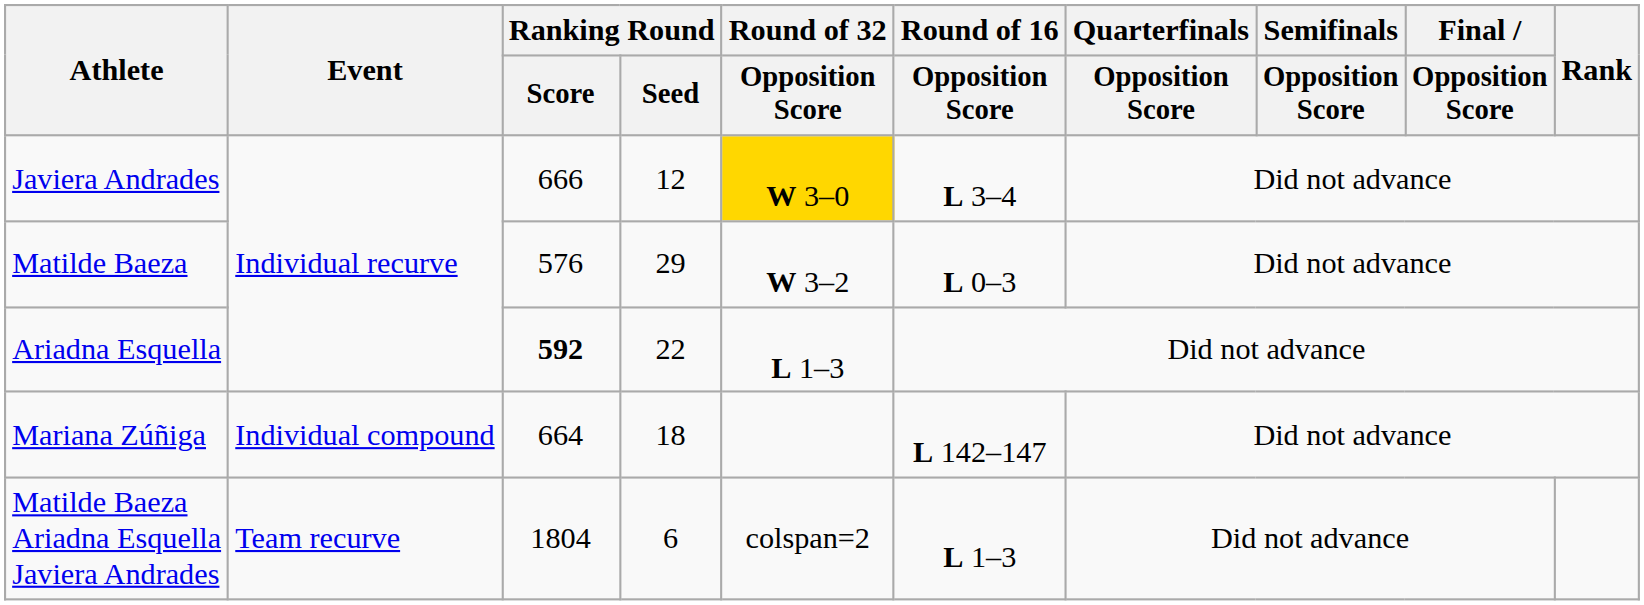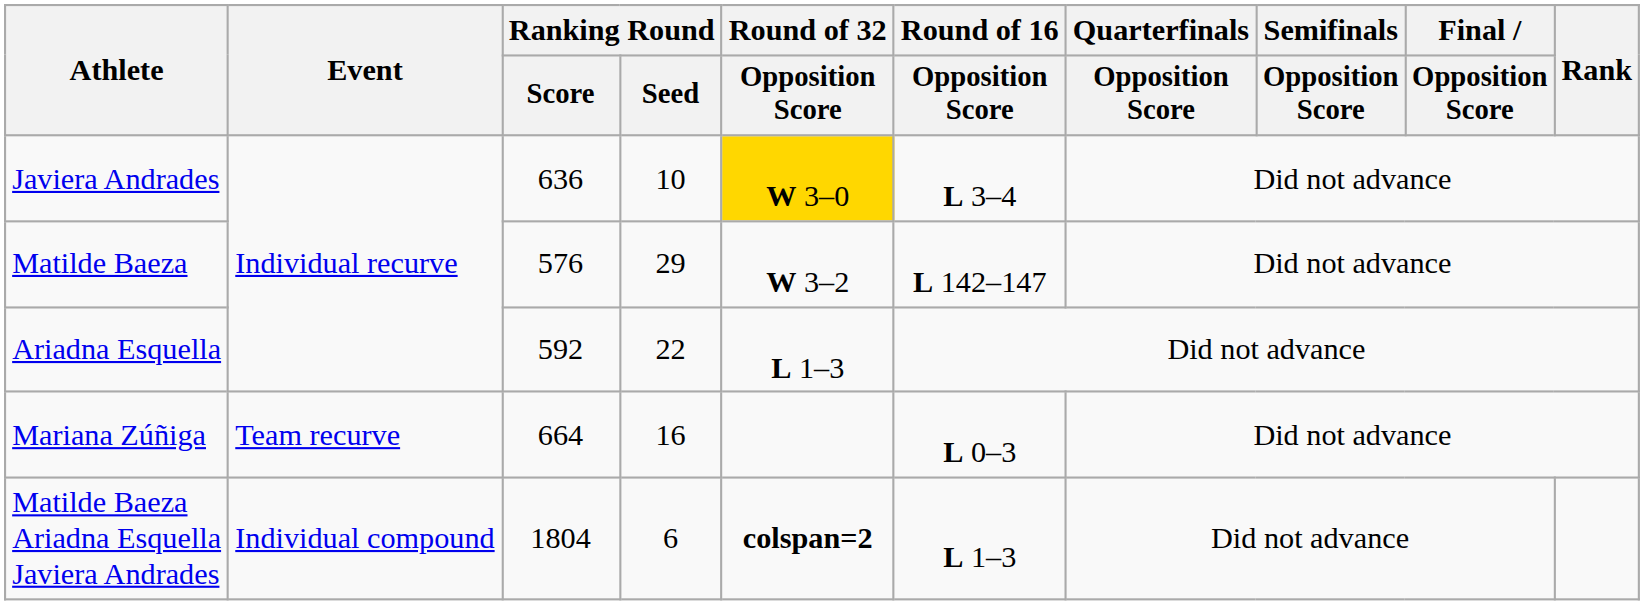(561, 178) 666 -> (561, 178) 636
(671, 178) 12 -> (671, 178) 10
(980, 281) L 0–3 -> (980, 281) L 142–147
(561, 349) bold -> (561, 349) normal
(365, 435) Individual compound -> (318, 435) Team recurve
(671, 435) 18 -> (671, 435) 16
(980, 452) L 142–147 -> (980, 452) L 0–3
(318, 538) Team recurve -> (365, 538) Individual compound
(808, 538) normal -> (808, 538) bold
